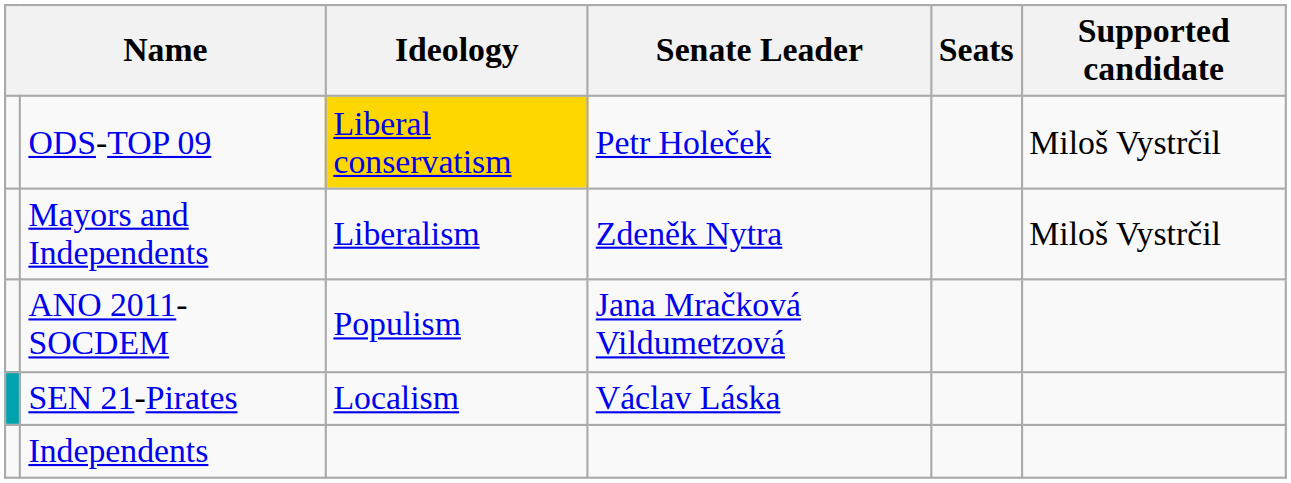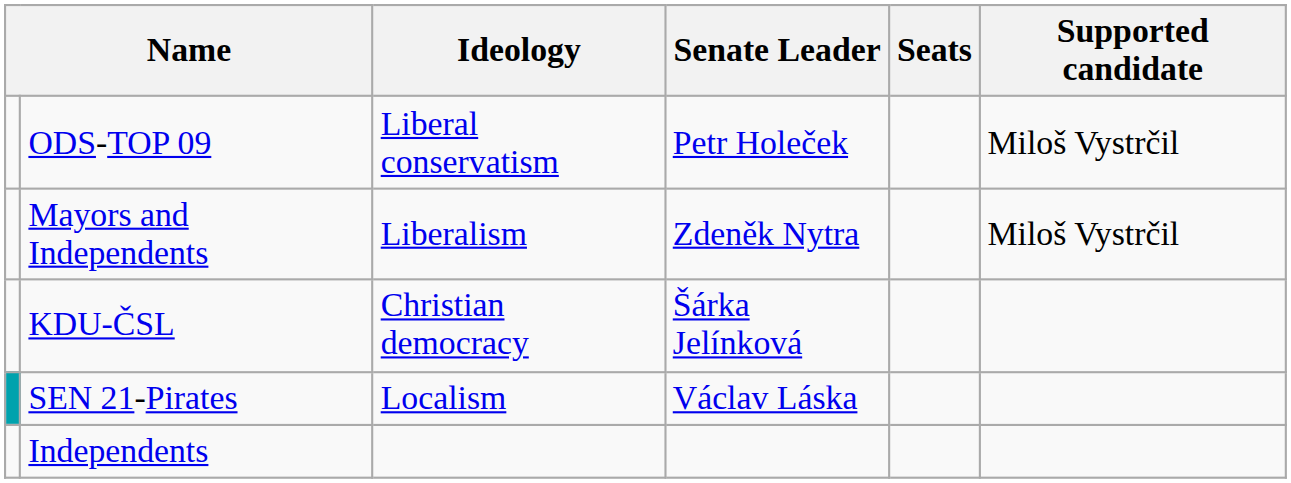(422, 141) gold background -> (470, 141) no background
- row: (108, 324)
+ row: (102, 324)
